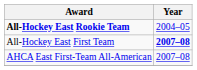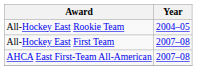(68, 27) bold -> (65, 27) normal
(173, 42) bold -> (173, 42) normal
